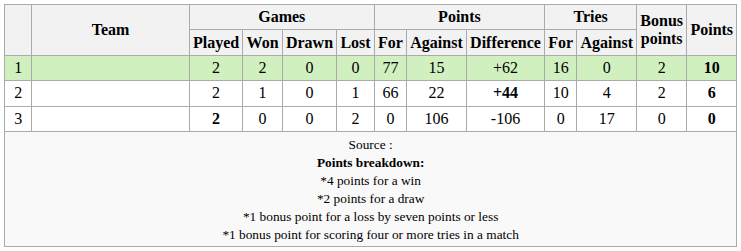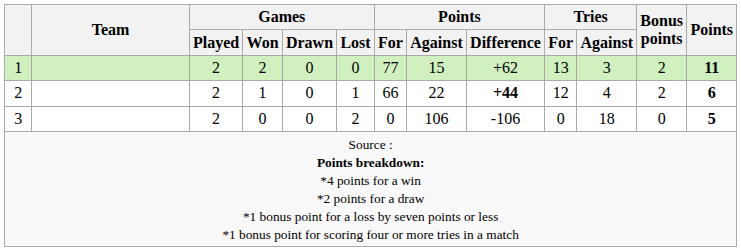(561, 67) 16 -> (561, 67) 13
(607, 67) 0 -> (607, 67) 3
(712, 67) 10 -> (712, 67) 11
(561, 93) 10 -> (561, 93) 12
(216, 118) bold -> (216, 118) normal
(607, 118) 17 -> (607, 118) 18
(712, 118) 0 -> (712, 118) 5
